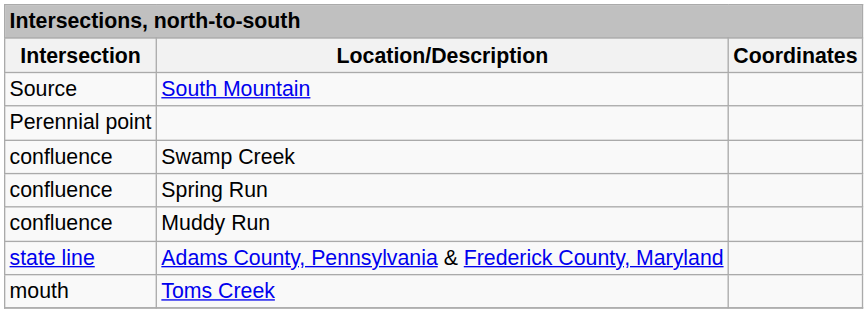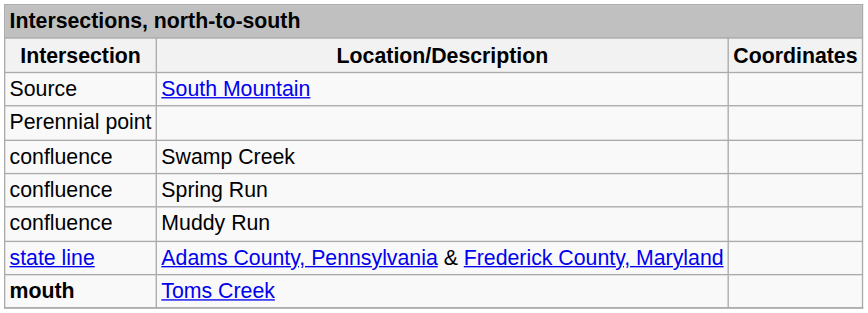(39, 291) normal -> (42, 291) bold
